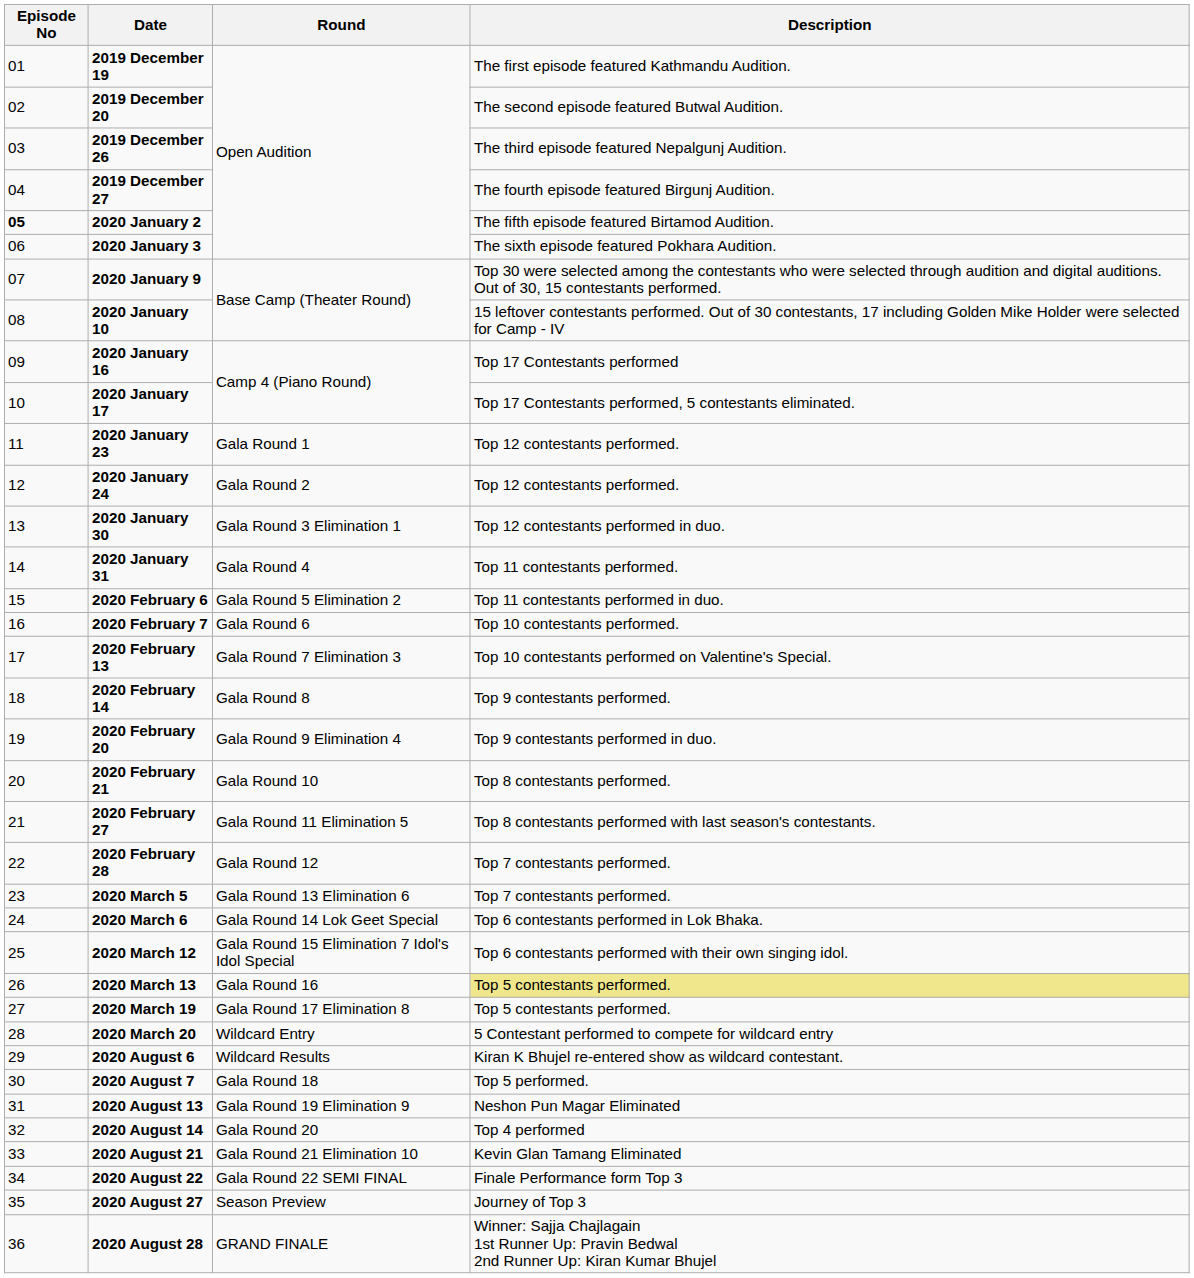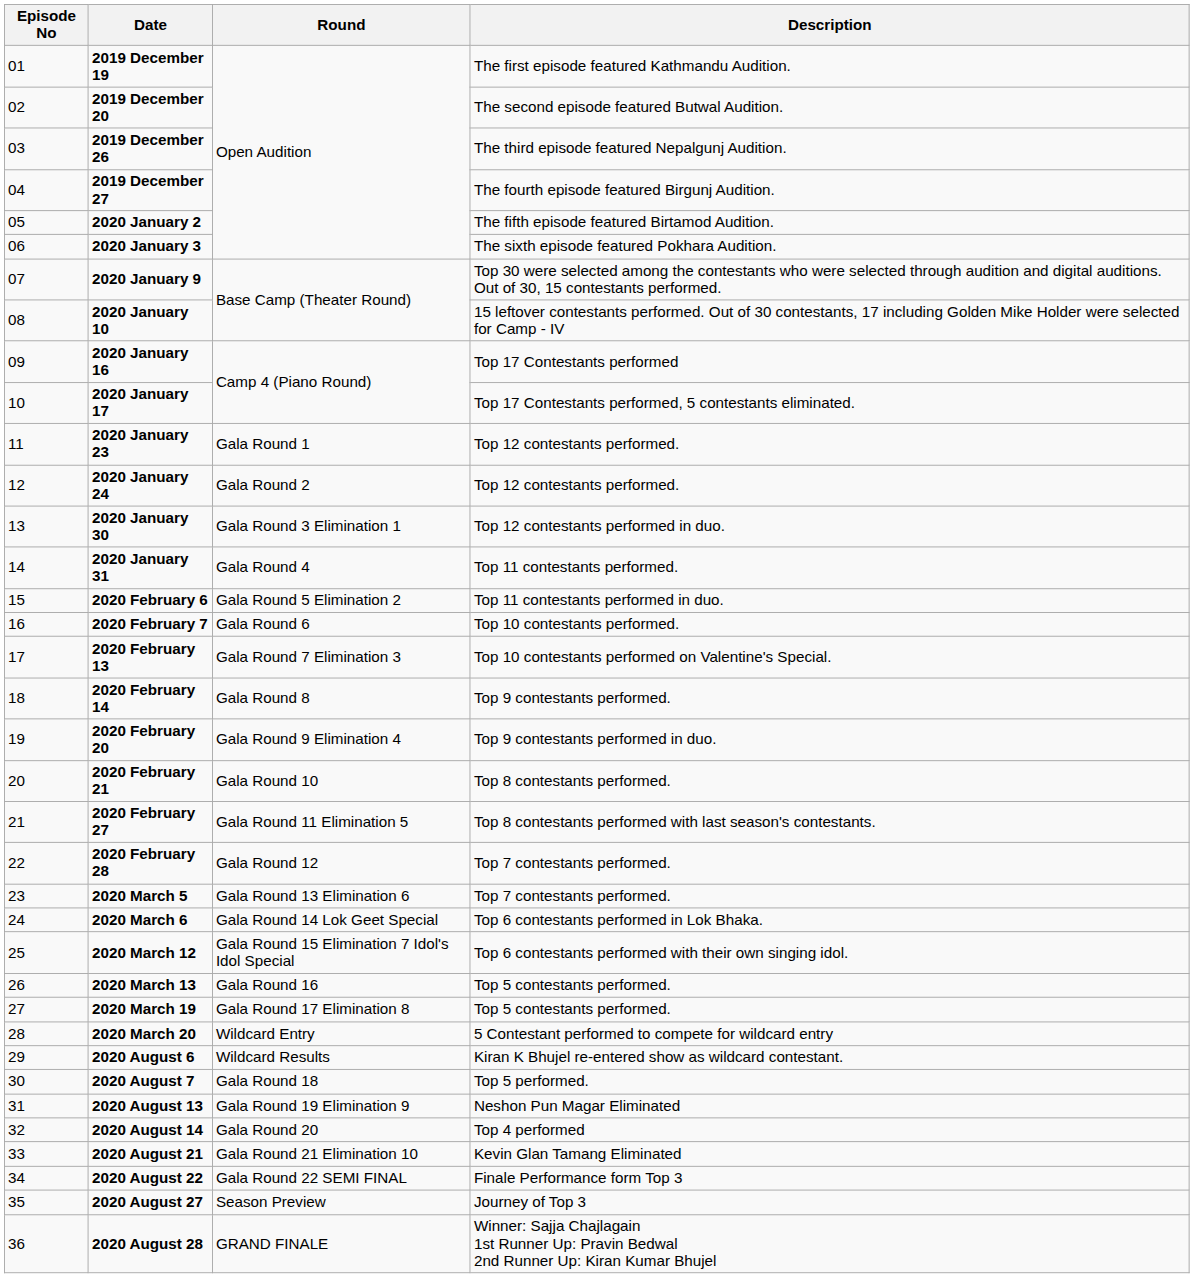(16, 222) bold -> (16, 222) normal
(572, 985) khaki background -> (572, 985) no background
